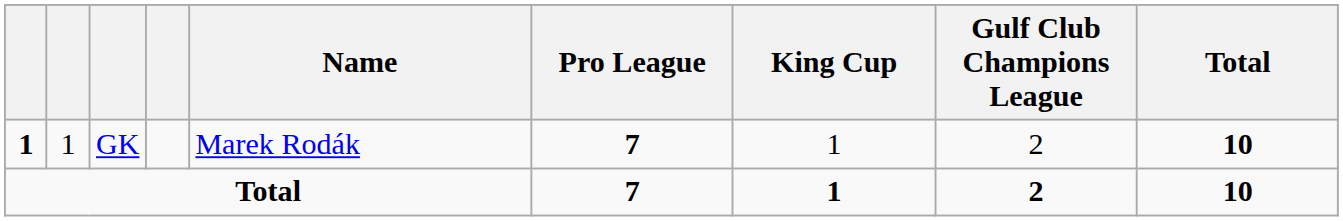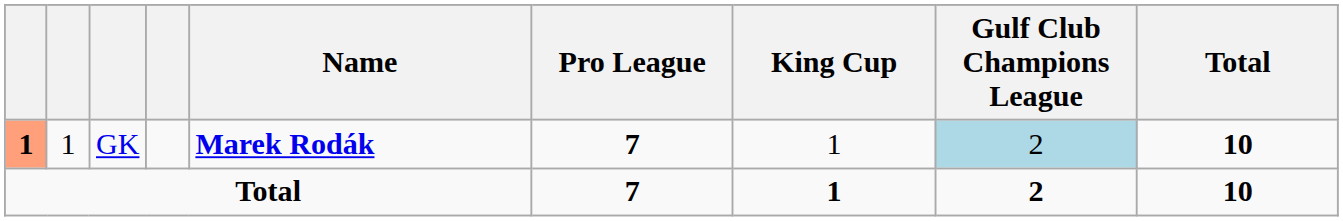(26, 143) no background -> (26, 143) lightsalmon background
(278, 143) normal -> (285, 143) bold
(1036, 143) no background -> (1036, 143) lightblue background
